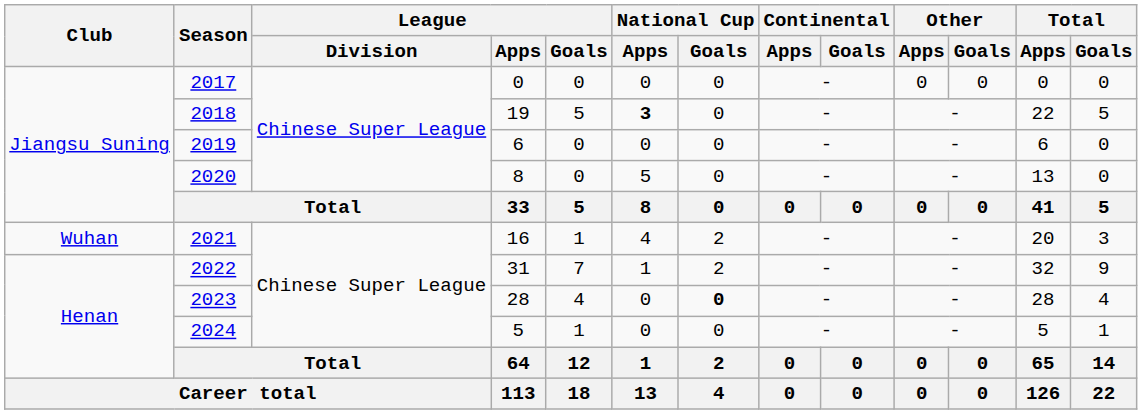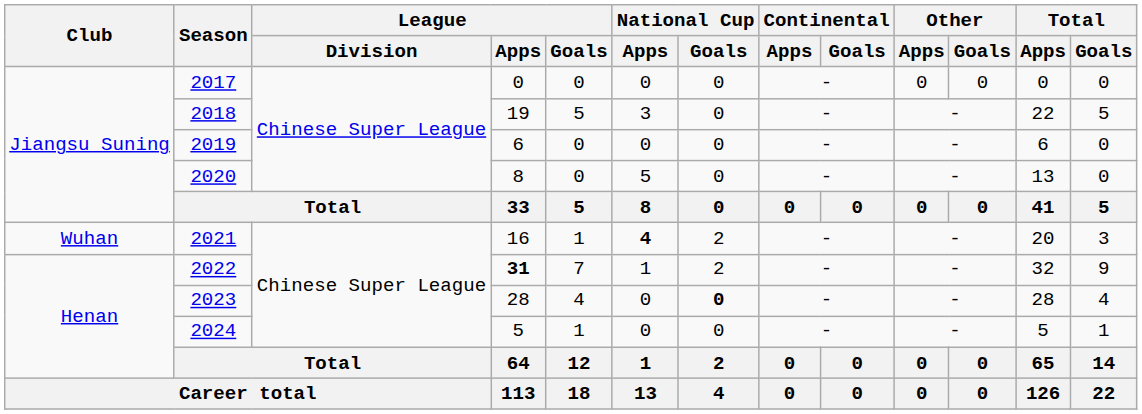(645, 114) bold -> (645, 114) normal
(645, 238) normal -> (645, 238) bold
(518, 269) normal -> (518, 269) bold
